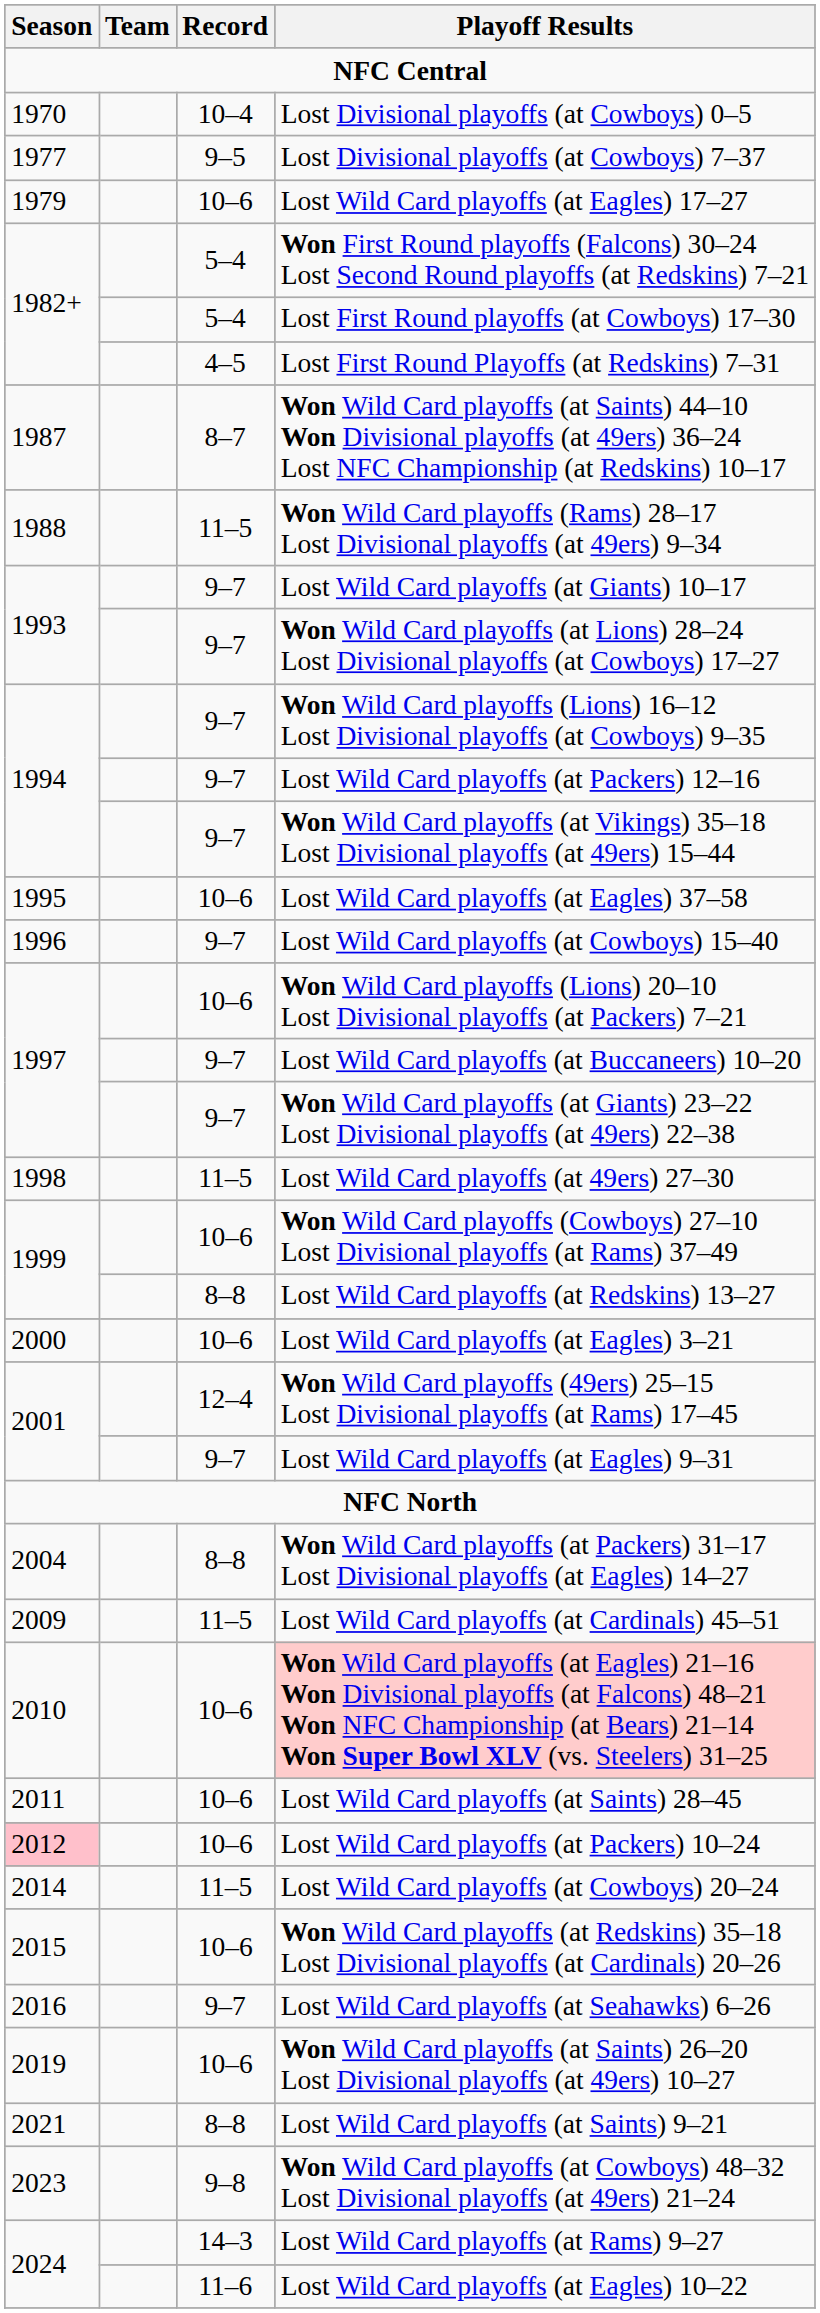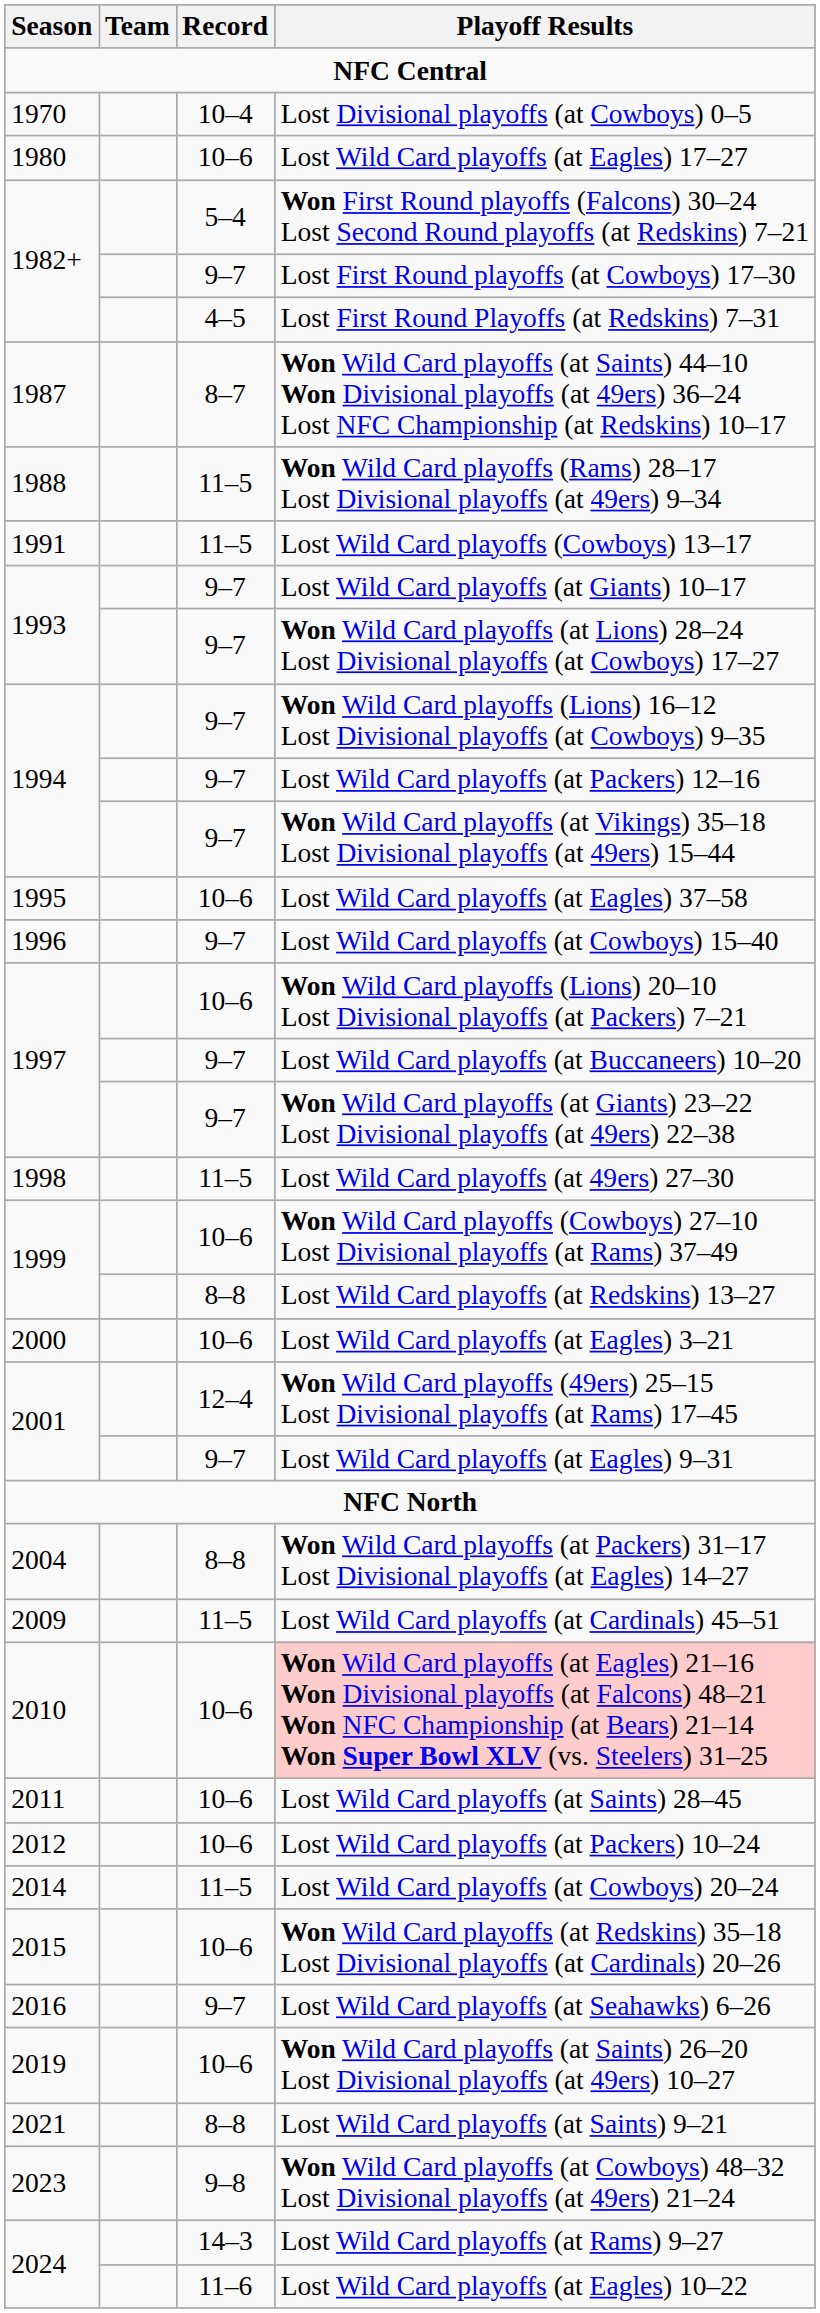- row: (523, 157)
(39, 200) 1979 -> (39, 157) 1980
(225, 319) 5–4 -> (225, 275) 9–7
+ row: (516, 542)
(39, 1843) pink background -> (39, 1843) no background
